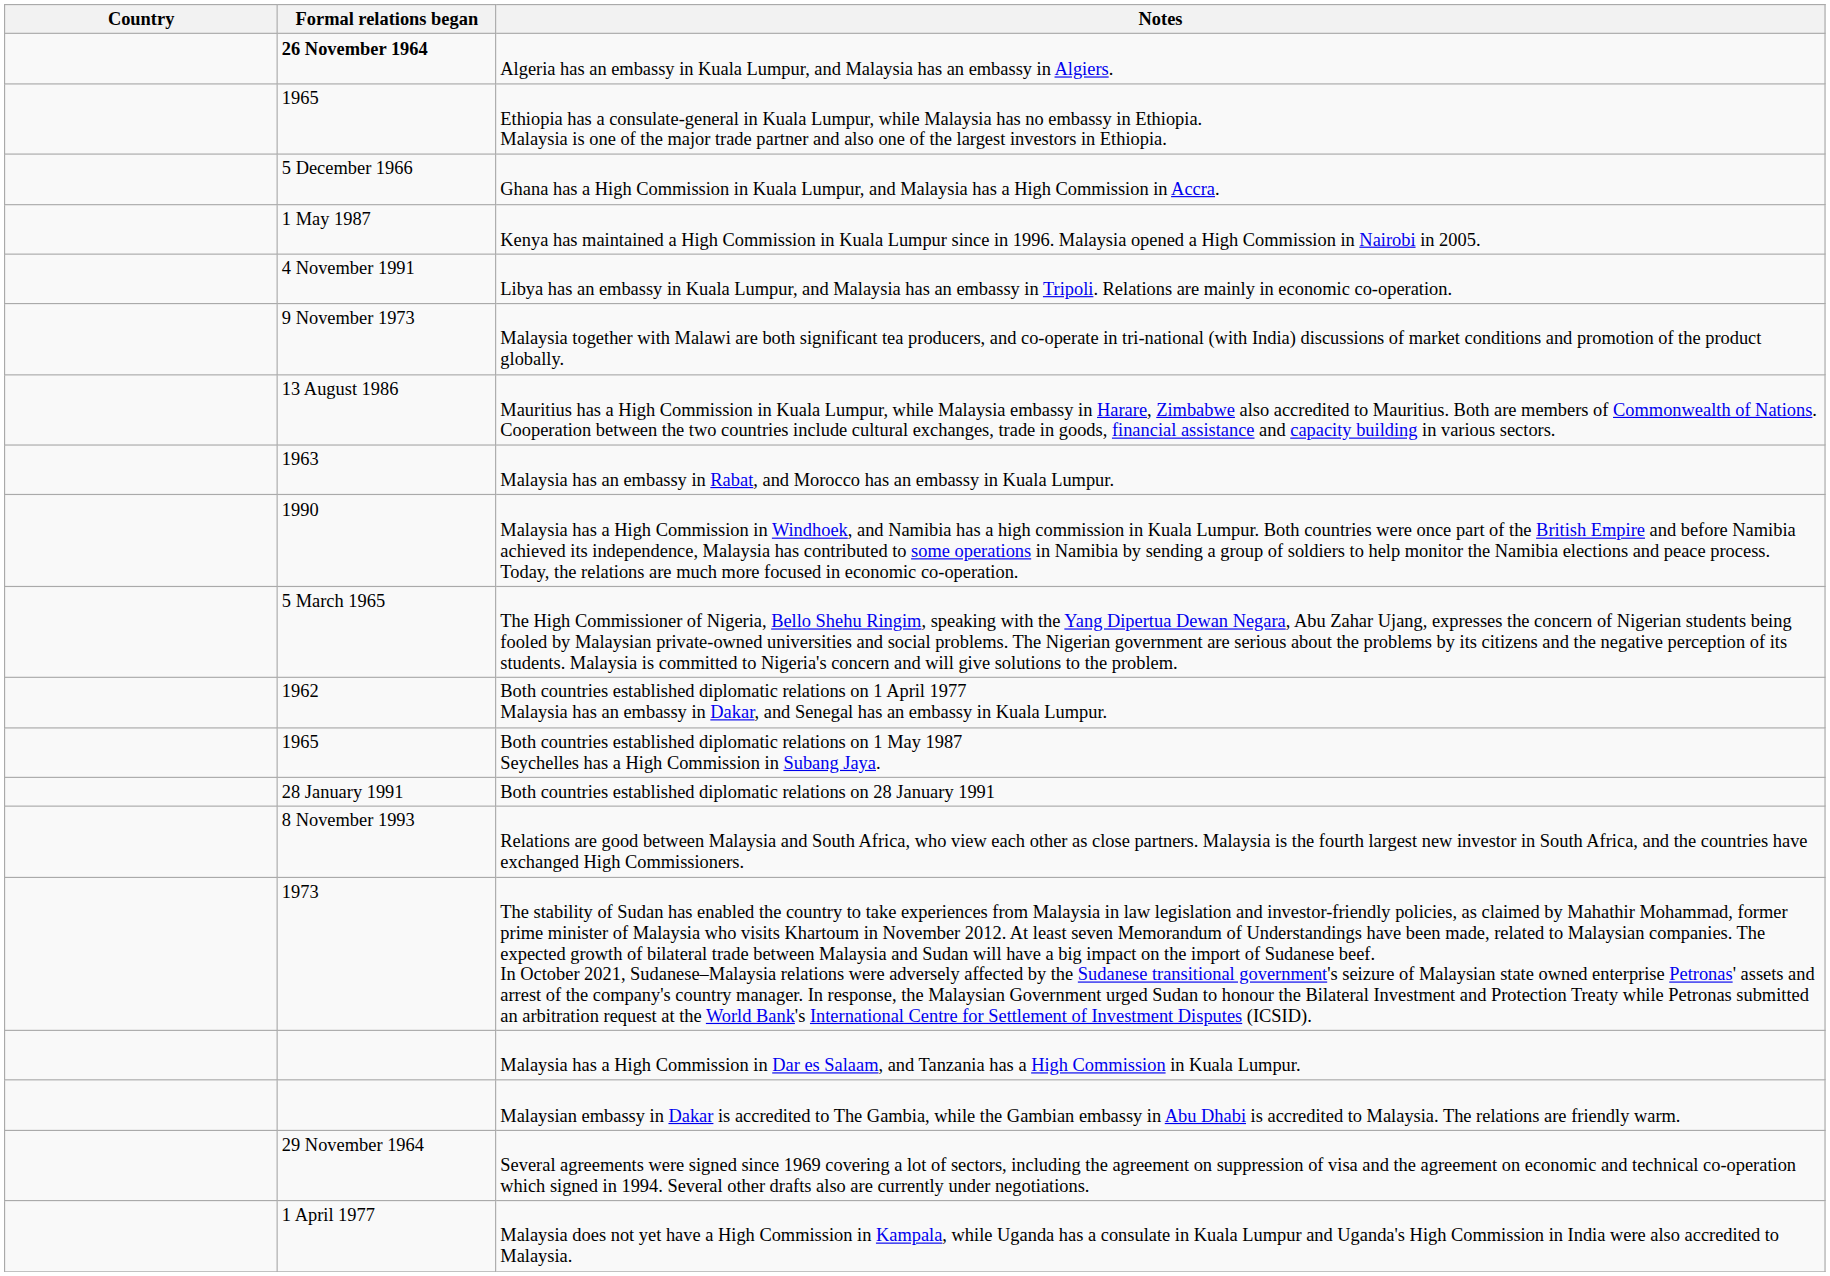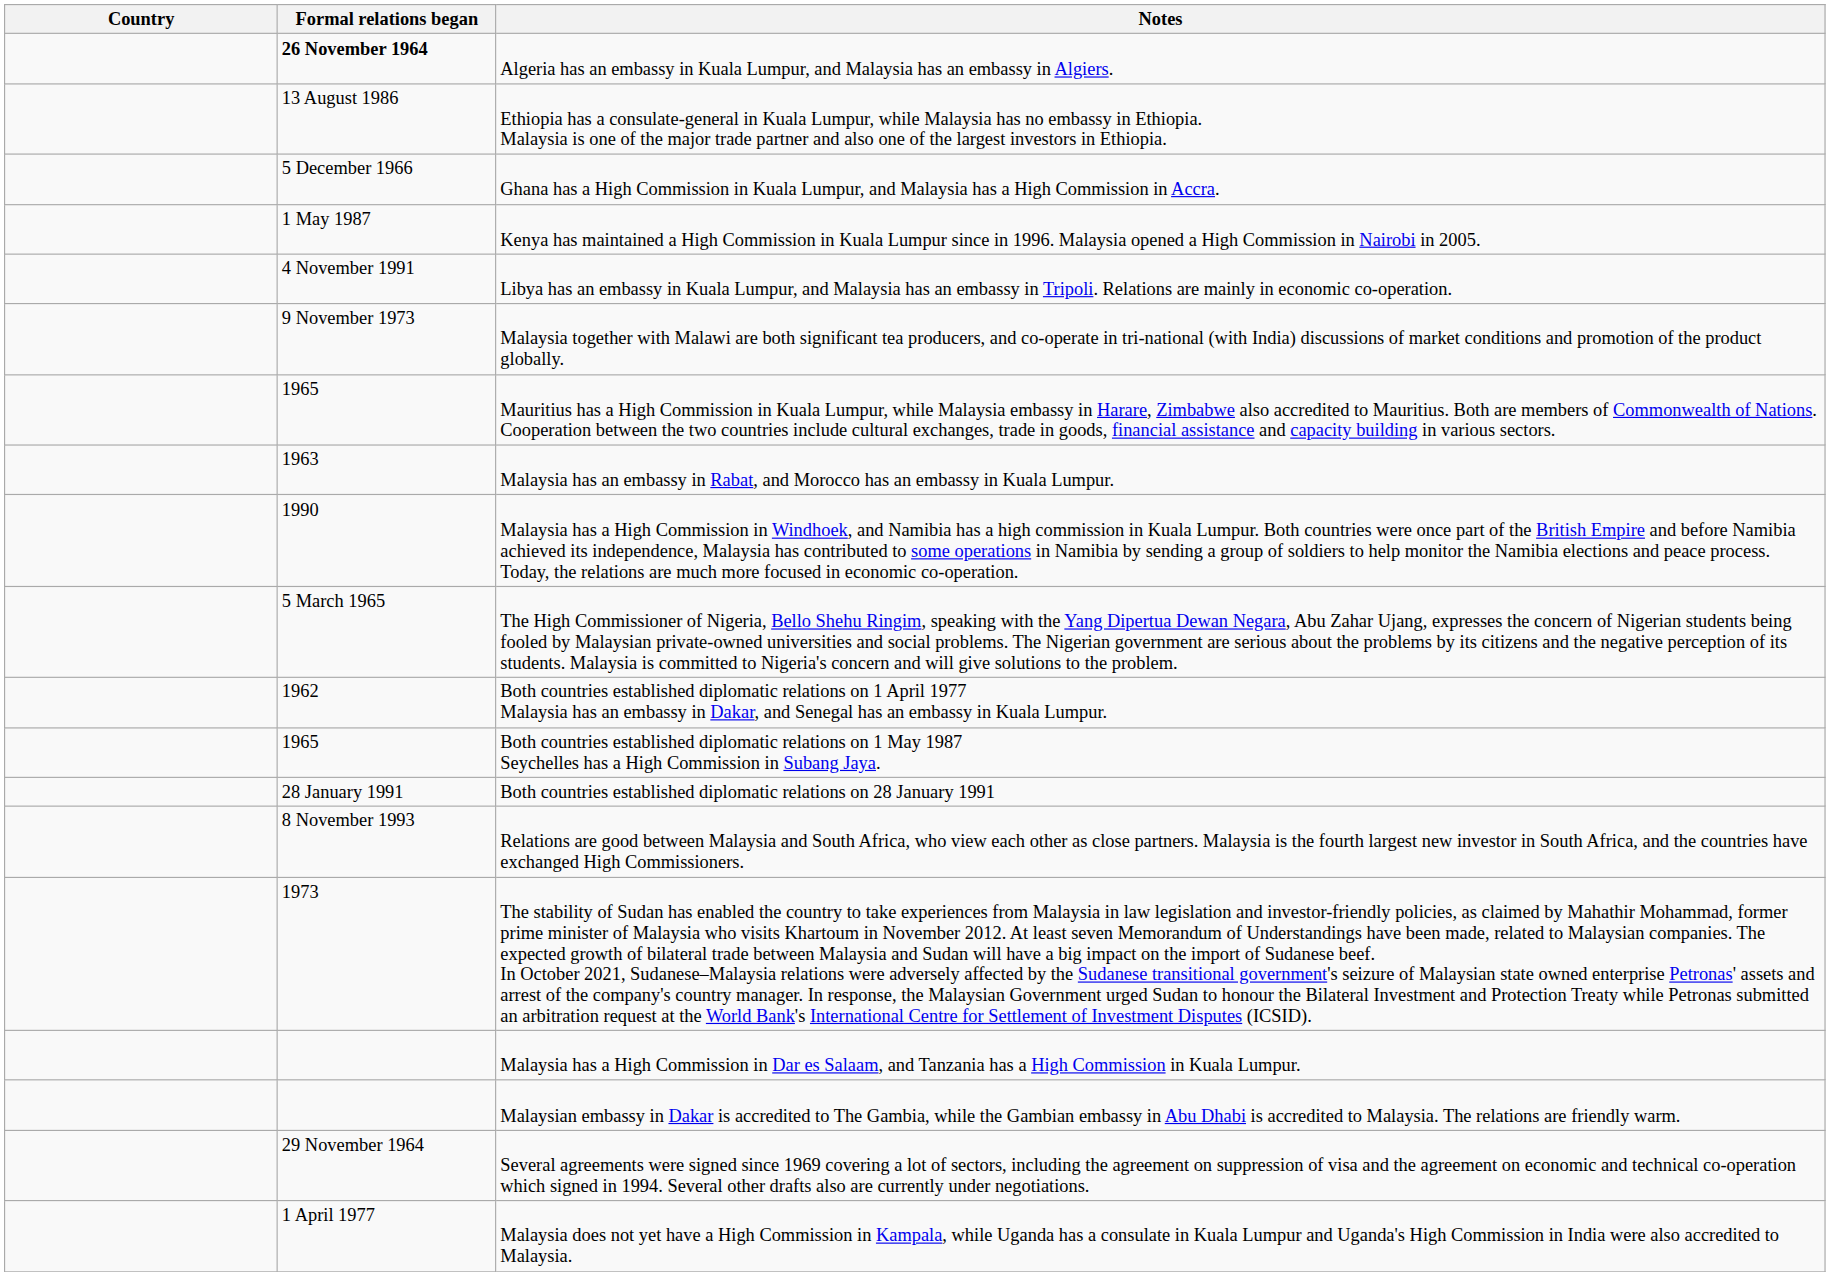(300, 98) 1965 -> (340, 98) 13 August 1986
(340, 388) 13 August 1986 -> (300, 388) 1965
